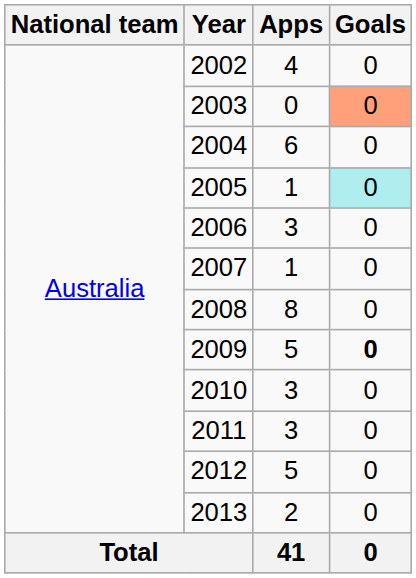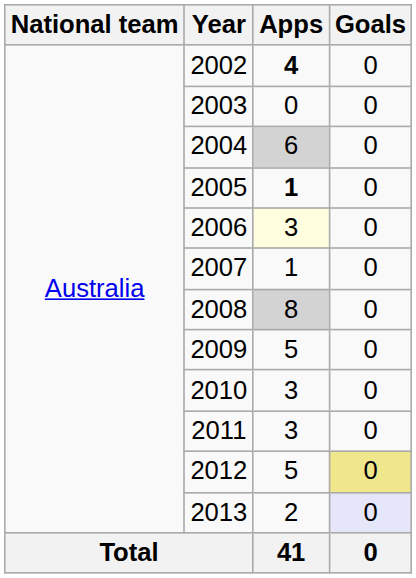(291, 65) normal -> (291, 65) bold
(370, 106) lightsalmon background -> (370, 106) no background
(291, 146) no background -> (291, 146) lightgrey background
(291, 187) normal -> (291, 187) bold
(370, 187) paleturquoise background -> (370, 187) no background
(291, 227) no background -> (291, 227) lightyellow background
(291, 308) no background -> (291, 308) lightgrey background
(370, 349) bold -> (370, 349) normal
(370, 471) no background -> (370, 471) khaki background
(370, 512) no background -> (370, 512) lavender background
